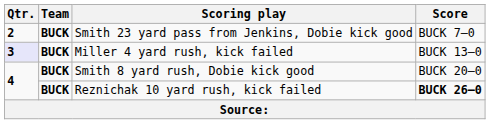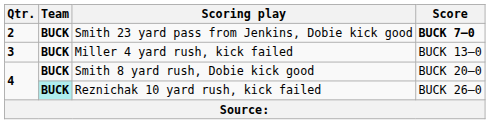(447, 33) normal -> (447, 33) bold
(11, 52) lavender background -> (11, 52) no background
(55, 90) no background -> (55, 90) paleturquoise background
(450, 90) bold -> (450, 90) normal
